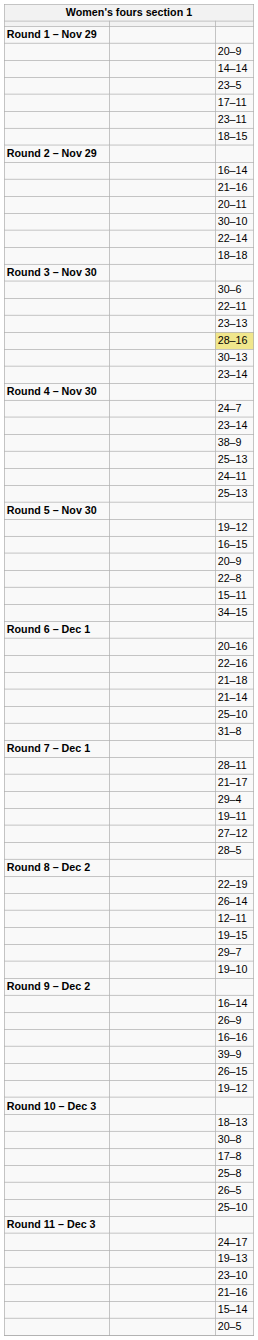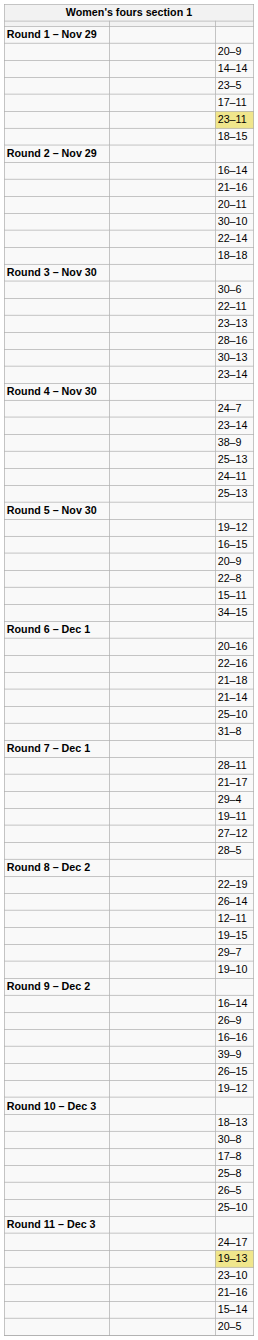(232, 119) no background -> (232, 119) khaki background
(233, 340) khaki background -> (233, 340) no background
(233, 1259) no background -> (233, 1259) khaki background
